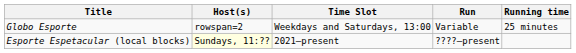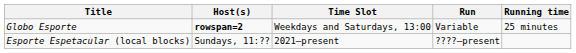(219, 26) normal -> (219, 26) bold
(232, 41) lightyellow background -> (232, 41) no background
